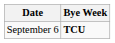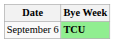(74, 30) no background -> (74, 30) lightgreen background
